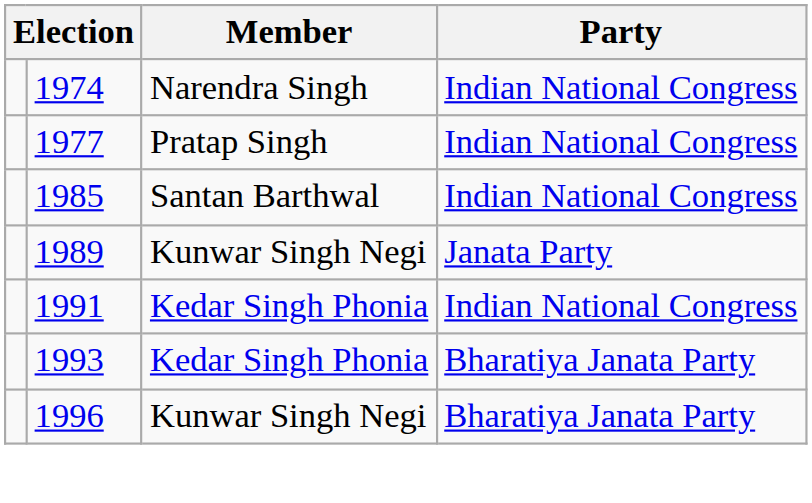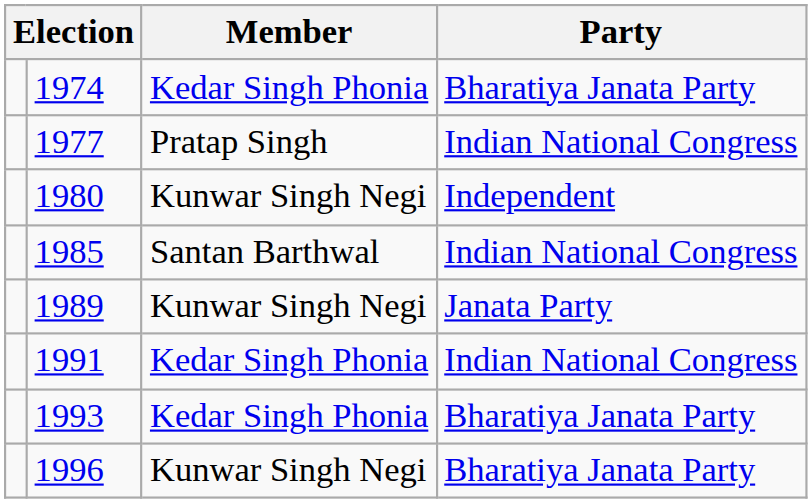(259, 86) Narendra Singh -> (289, 86) Kedar Singh Phonia
(621, 86) Indian National Congress -> (600, 86) Bharatiya Janata Party
+ row: (69, 196)
